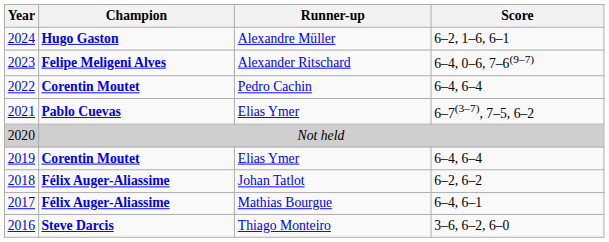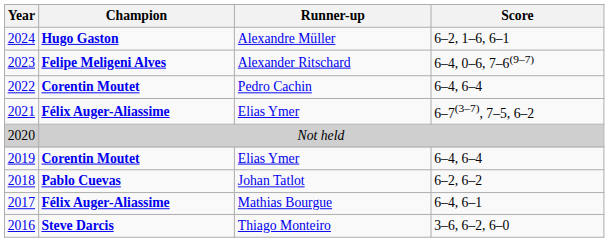(81, 111) Pablo Cuevas -> (106, 111) Félix Auger-Aliassime
(106, 181) Félix Auger-Aliassime -> (81, 181) Pablo Cuevas
